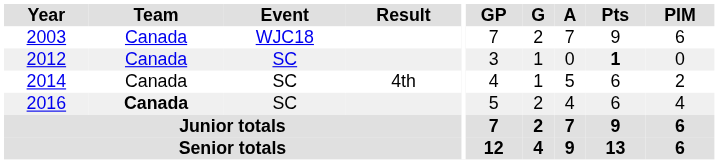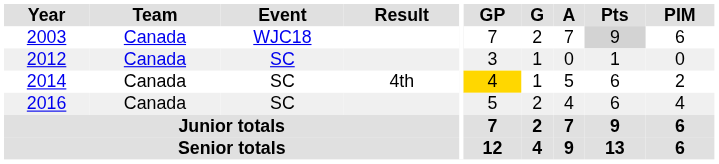(615, 37) no background -> (615, 37) lightgrey background
(615, 59) bold -> (615, 59) normal
(494, 81) no background -> (492, 81) gold background
(156, 103) bold -> (155, 103) normal
